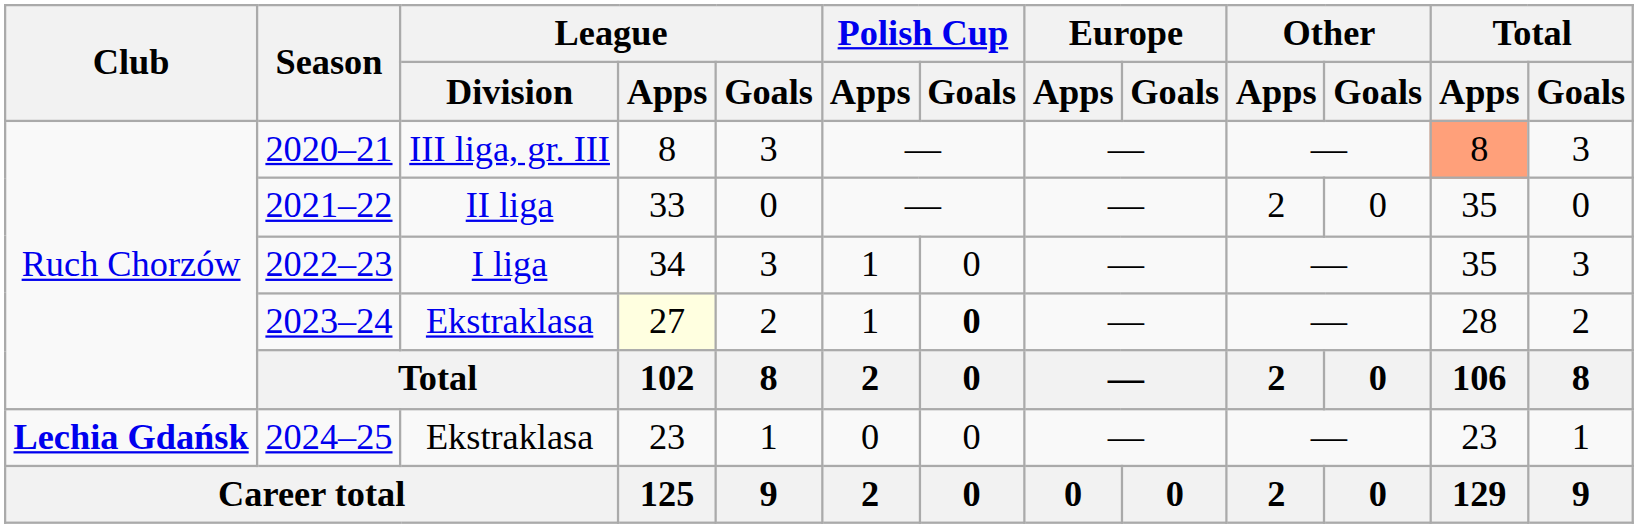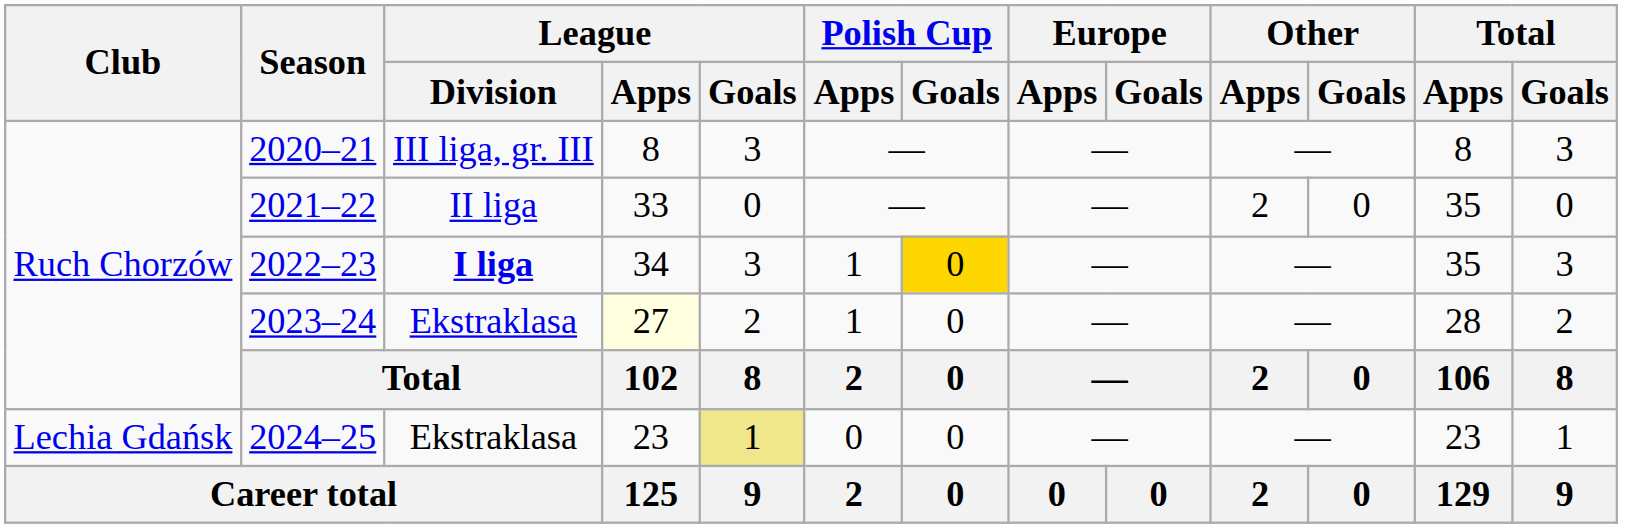(1479, 148) lightsalmon background -> (1463, 148) no background
(510, 263) normal -> (493, 263) bold
(972, 263) no background -> (955, 263) gold background
(972, 321) bold -> (955, 321) normal
(131, 436) bold -> (123, 436) normal
(769, 436) no background -> (752, 436) khaki background
